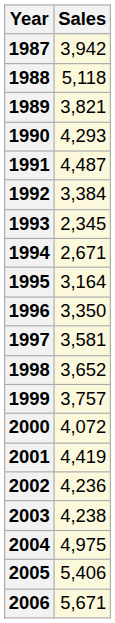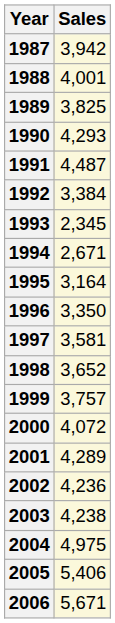(84, 77) 5,118 -> (83, 77) 4,001
(83, 107) 3,821 -> (83, 107) 3,825
(83, 457) 4,419 -> (83, 457) 4,289
